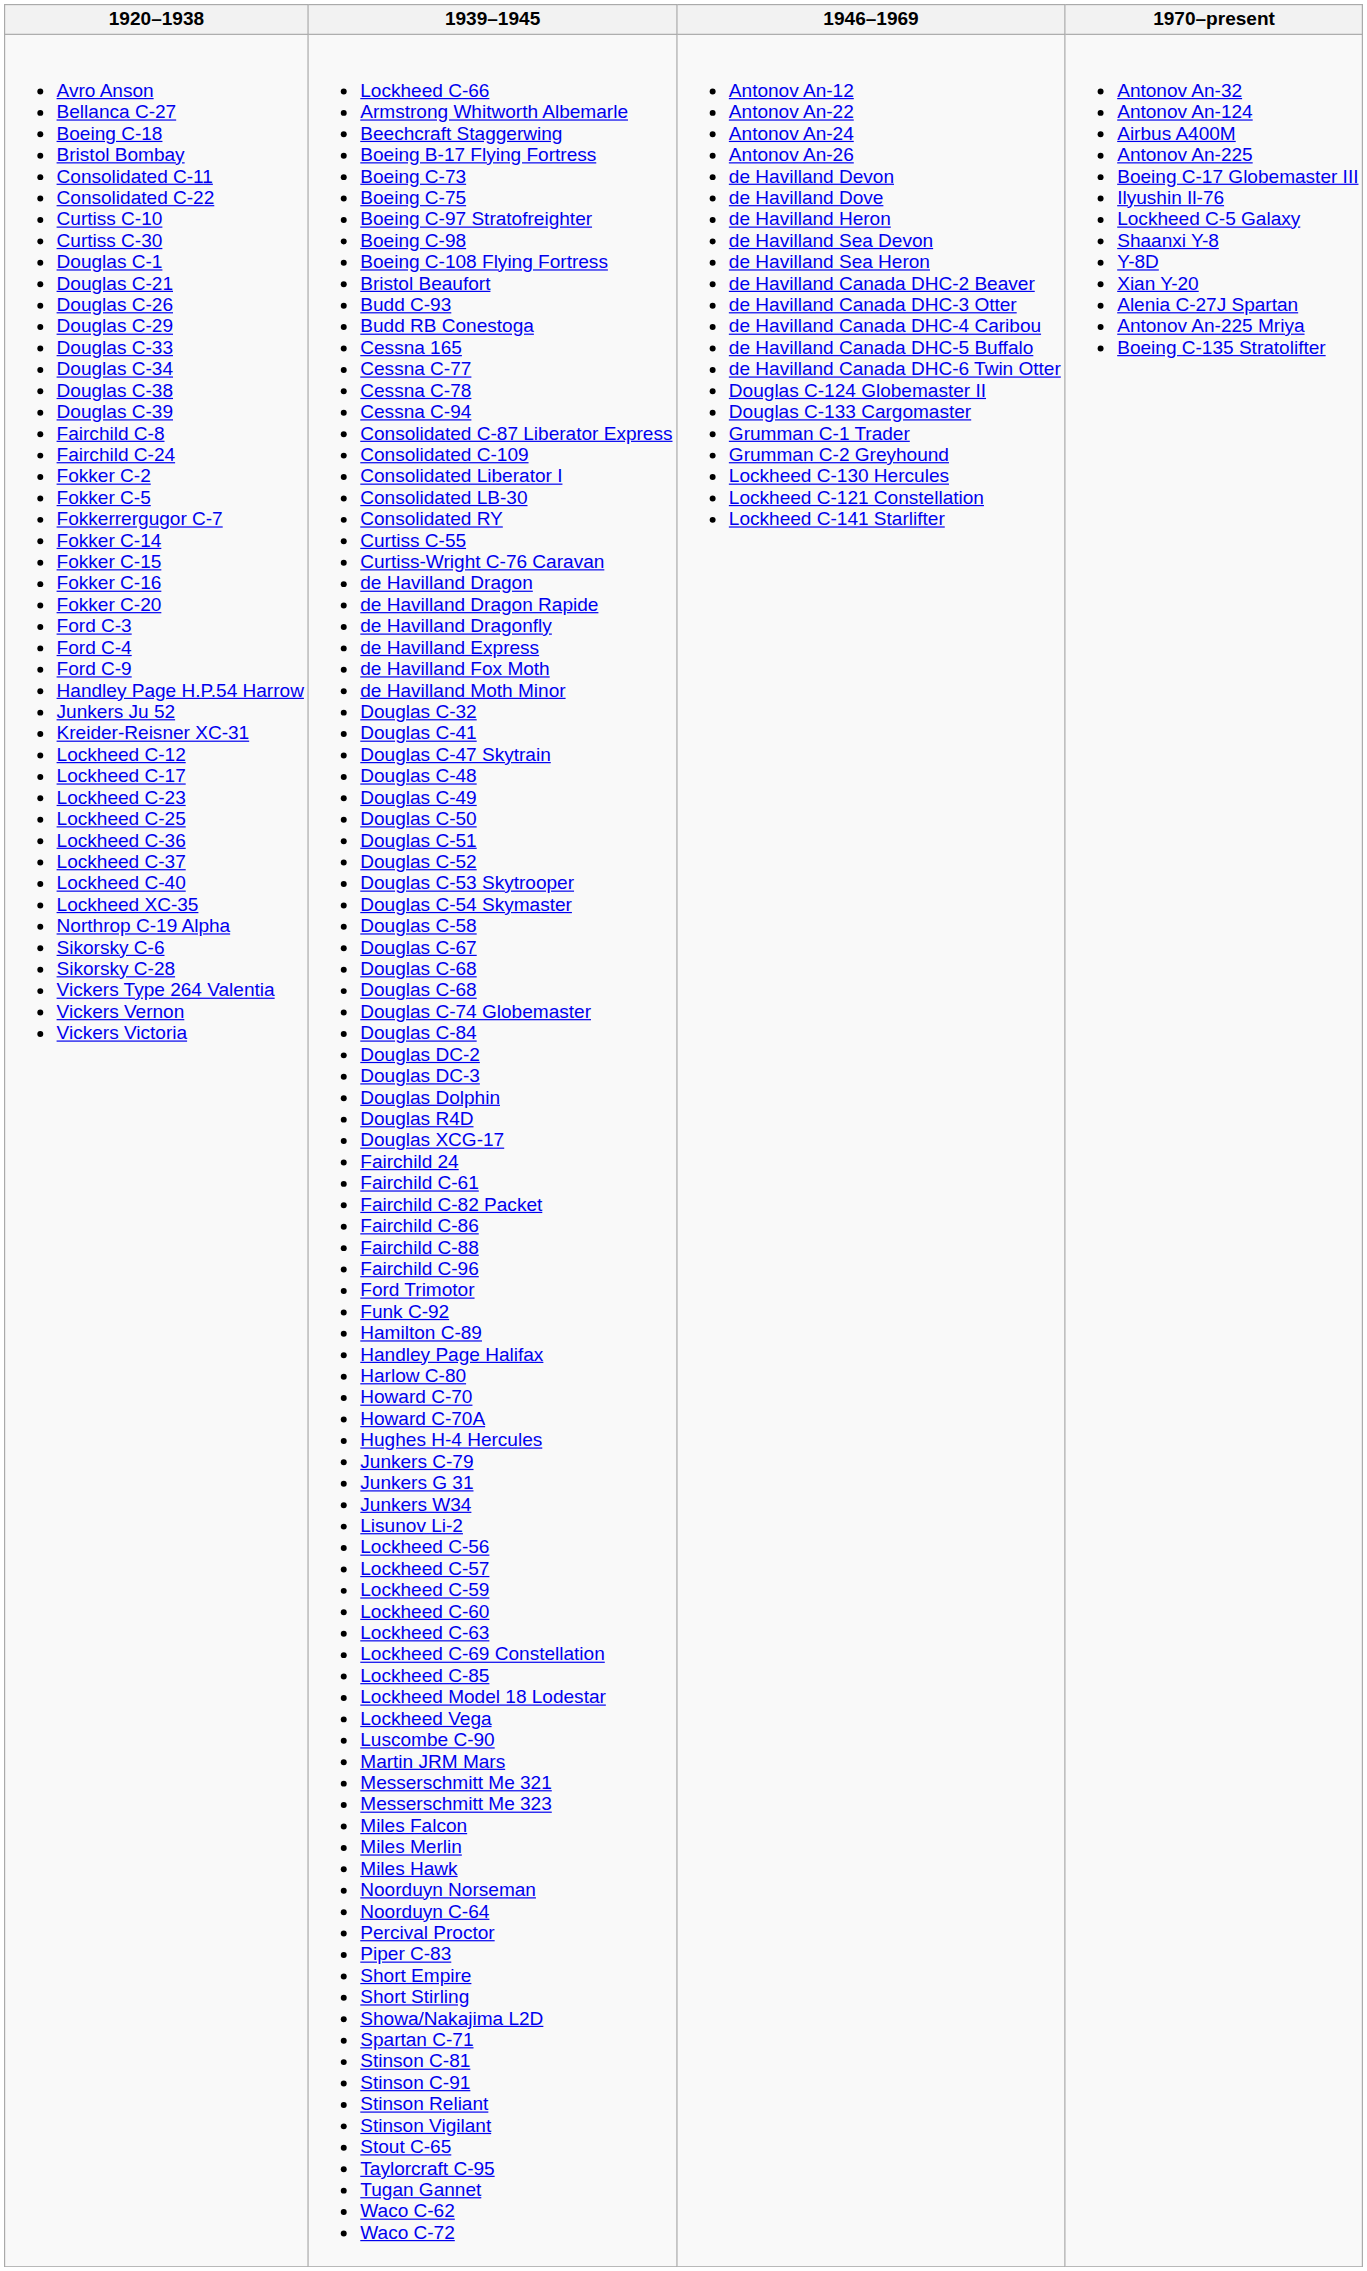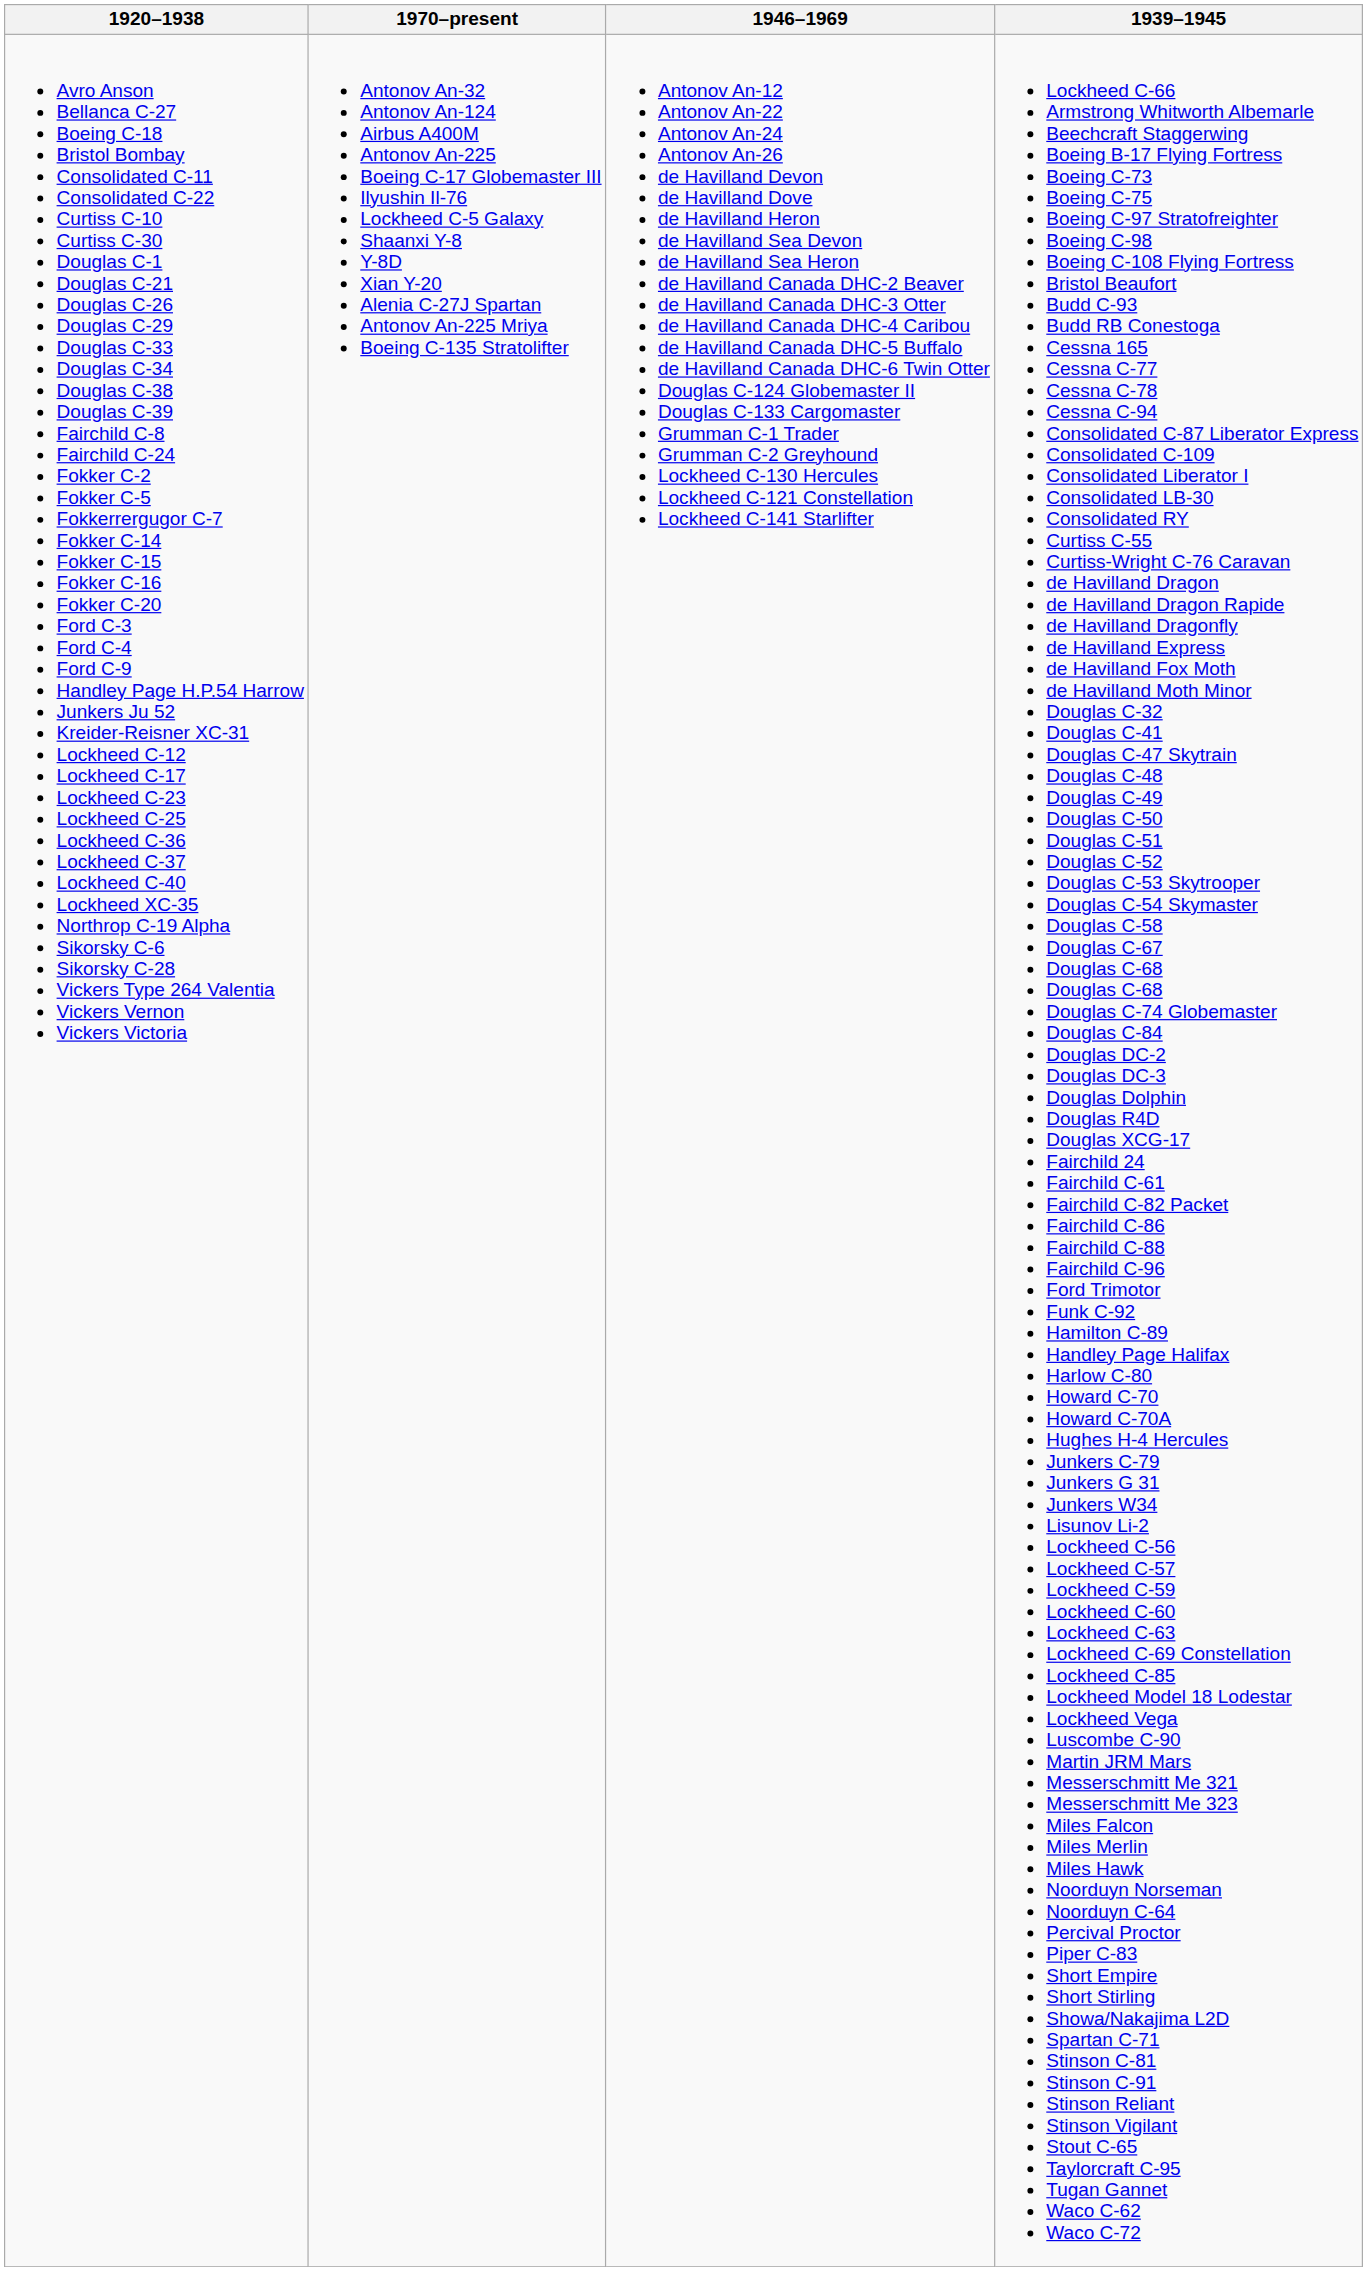columns swapped: (493, 19) <-> (1214, 19)
